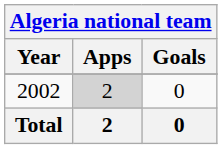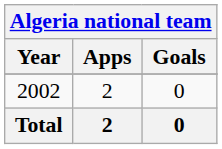(107, 90) lightgrey background -> (107, 90) no background
